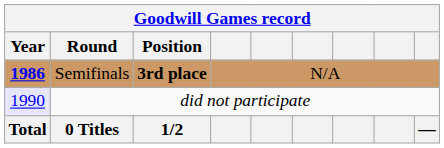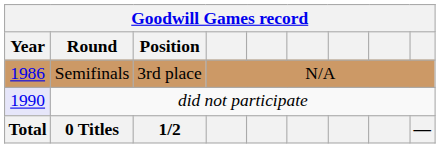(28, 73) bold -> (28, 73) normal
(172, 73) bold -> (170, 73) normal
